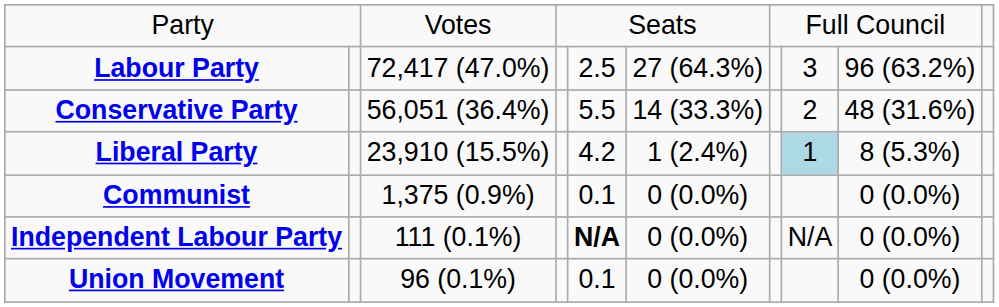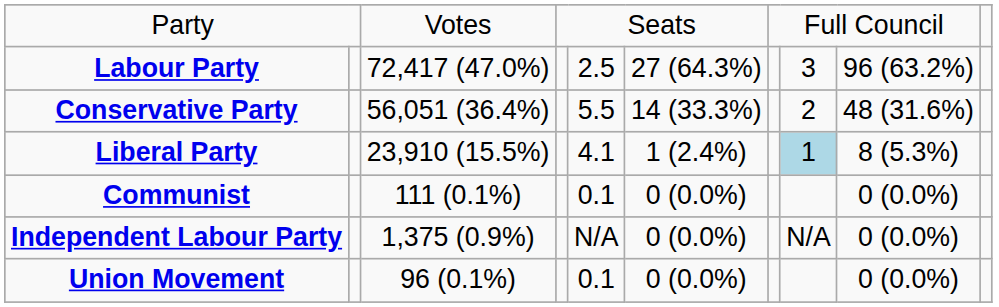(597, 152) 4.2 -> (596, 152) 4.1
(458, 195) 1,375 (0.9%) -> (458, 195) 111 (0.1%)
(458, 237) 111 (0.1%) -> (458, 237) 1,375 (0.9%)
(597, 237) bold -> (596, 237) normal
